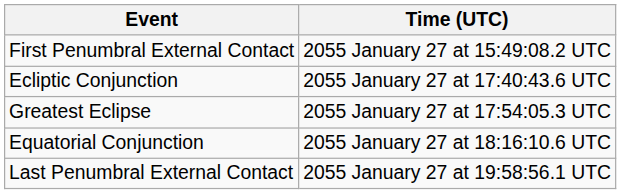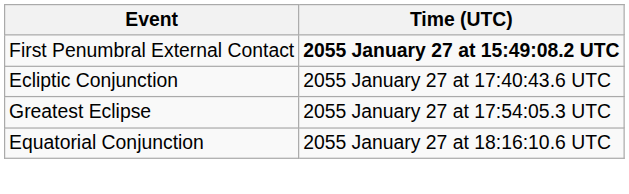(457, 50) normal -> (461, 50) bold
- row: (151, 173)
